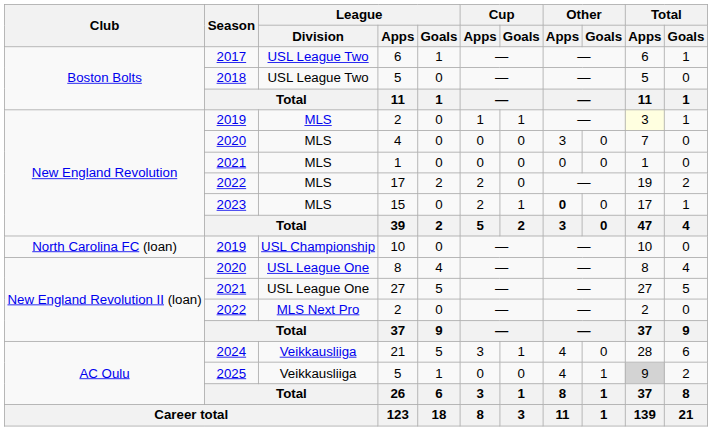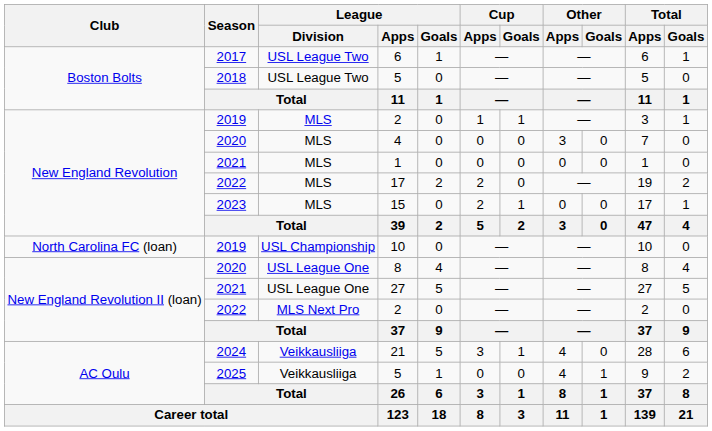(645, 120) lightyellow background -> (645, 120) no background
(562, 204) bold -> (562, 204) normal
(645, 373) lightgrey background -> (645, 373) no background
